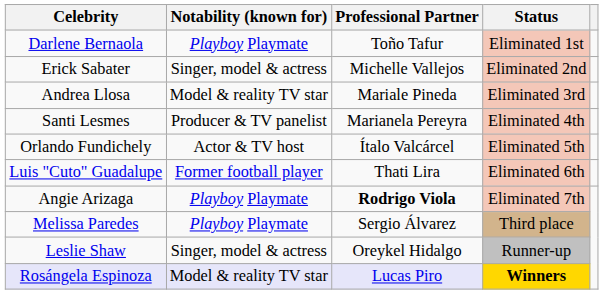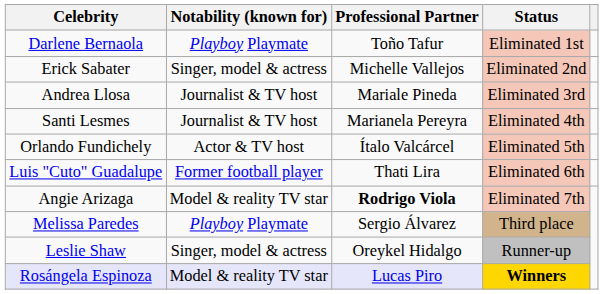(249, 95) Model & reality TV star -> (249, 95) Journalist & TV host
(249, 120) Producer & TV panelist -> (249, 120) Journalist & TV host
(249, 198) Playboy Playmate -> (249, 198) Model & reality TV star
